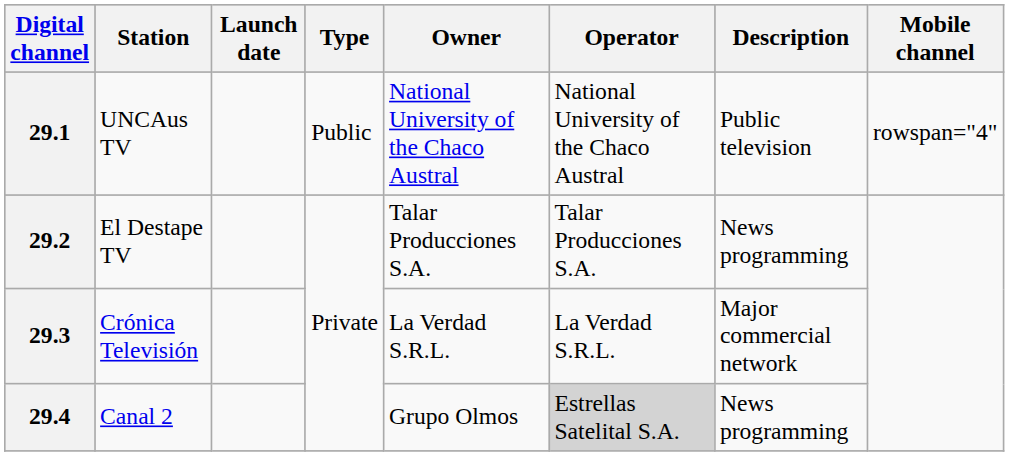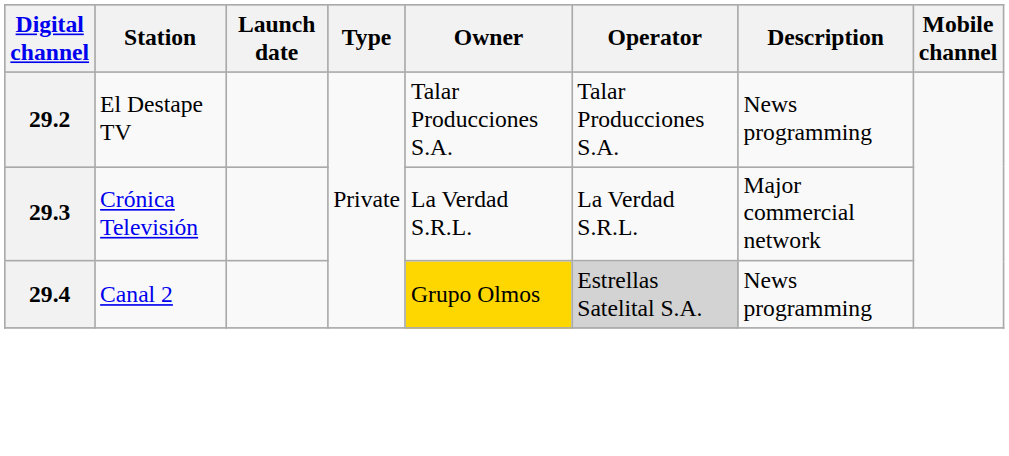- row: (50, 133)
(454, 417) no background -> (476, 294) gold background
